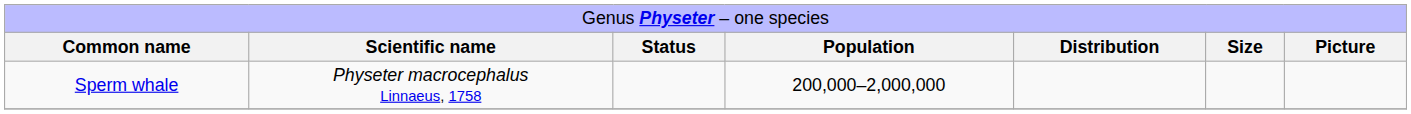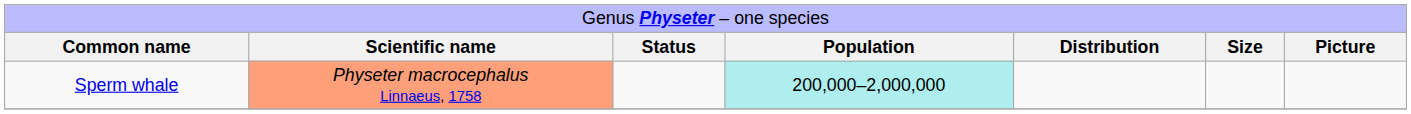(431, 84) no background -> (431, 84) lightsalmon background
(869, 84) no background -> (869, 84) paleturquoise background
